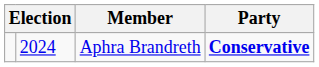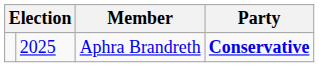(38, 47) 2024 -> (38, 47) 2025
